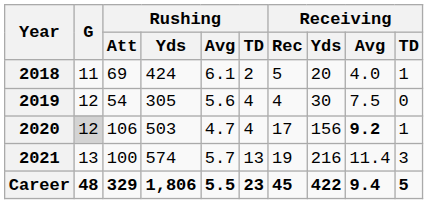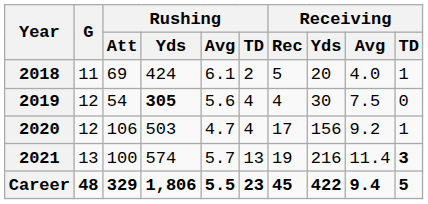(161, 102) normal -> (161, 102) bold
(88, 130) lightgrey background -> (88, 130) no background
(365, 130) bold -> (365, 130) normal
(404, 157) normal -> (404, 157) bold
